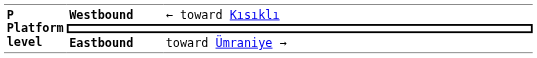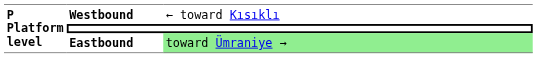(226, 43) no background -> (226, 43) lightgreen background
